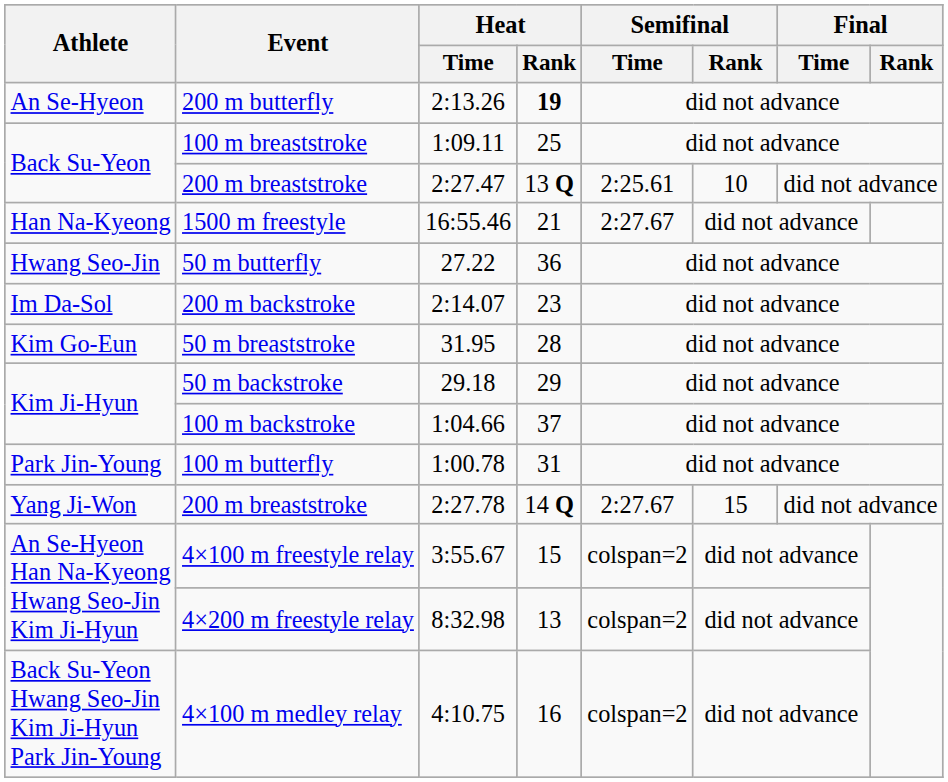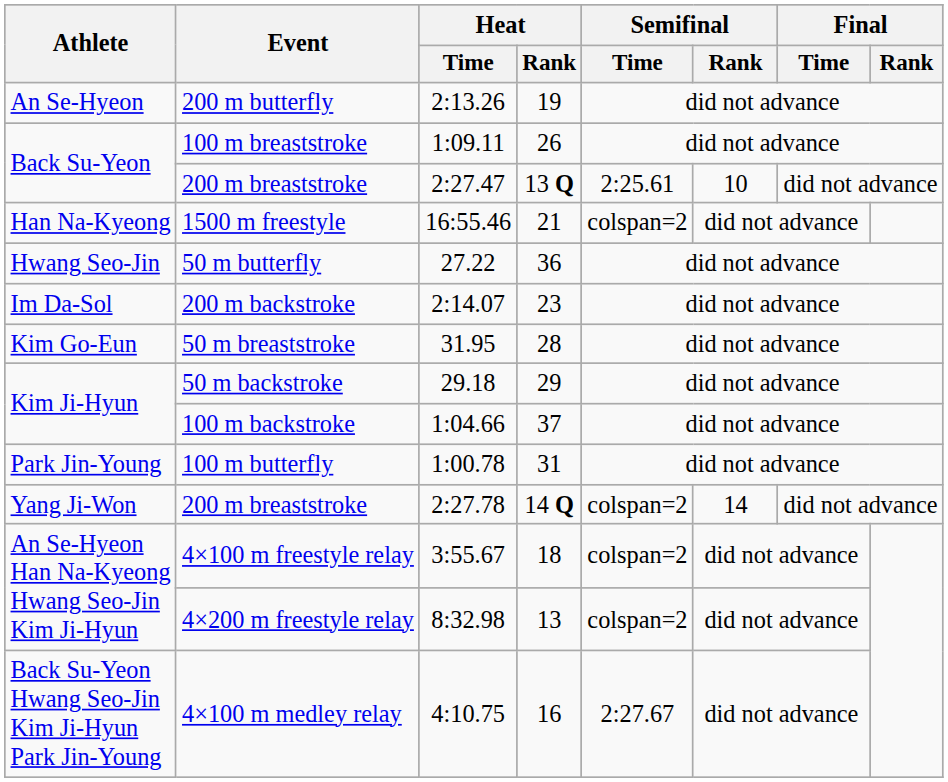(549, 103) bold -> (549, 103) normal
(549, 143) 25 -> (549, 143) 26
(637, 223) 2:27.67 -> (637, 223) colspan=2
(637, 504) 2:27.67 -> (637, 504) colspan=2
(736, 504) 15 -> (736, 504) 14
(549, 556) 15 -> (549, 556) 18
(637, 714) colspan=2 -> (637, 714) 2:27.67
